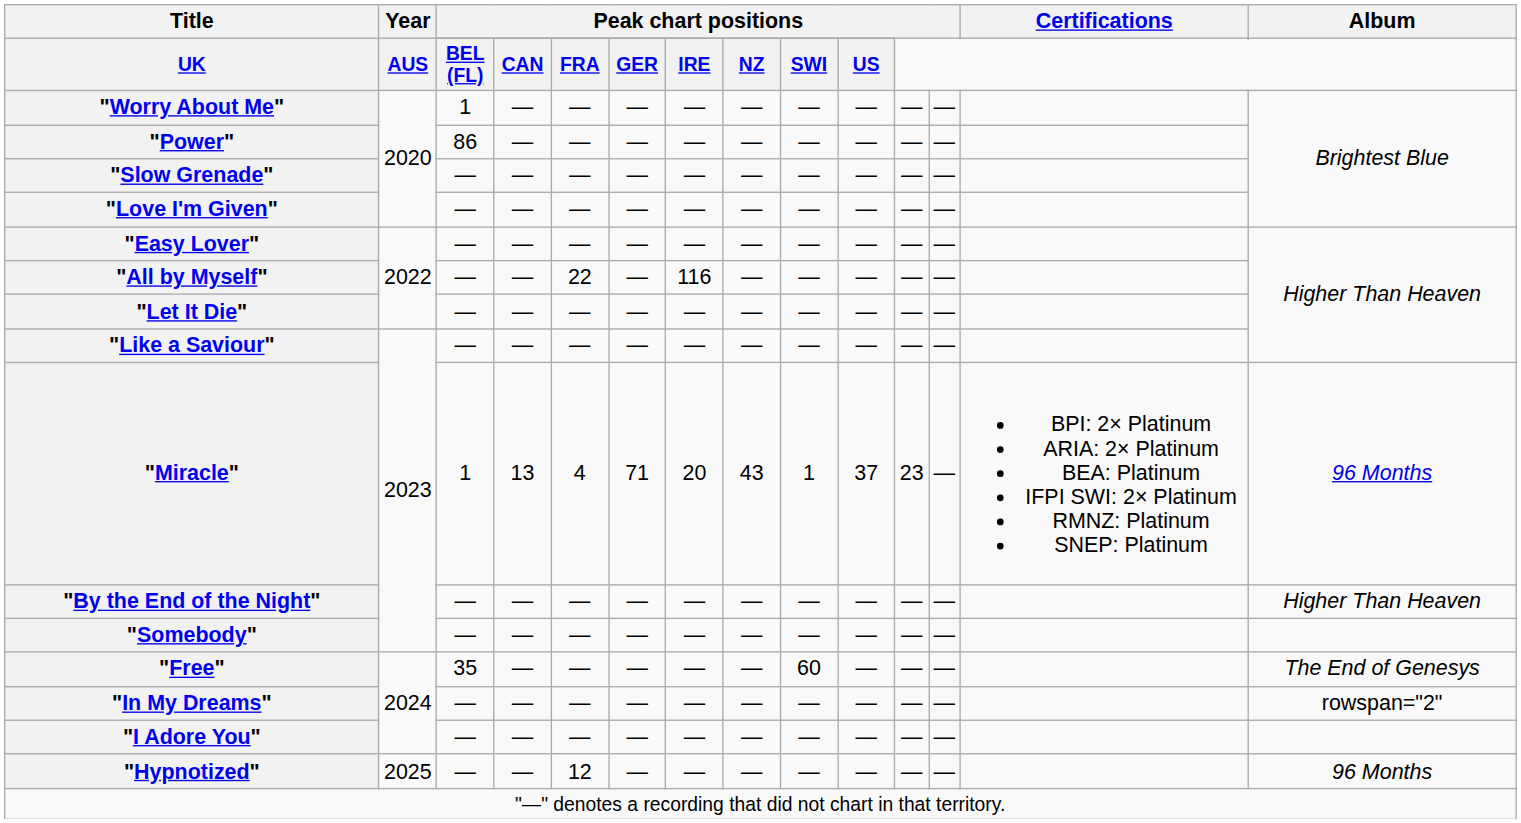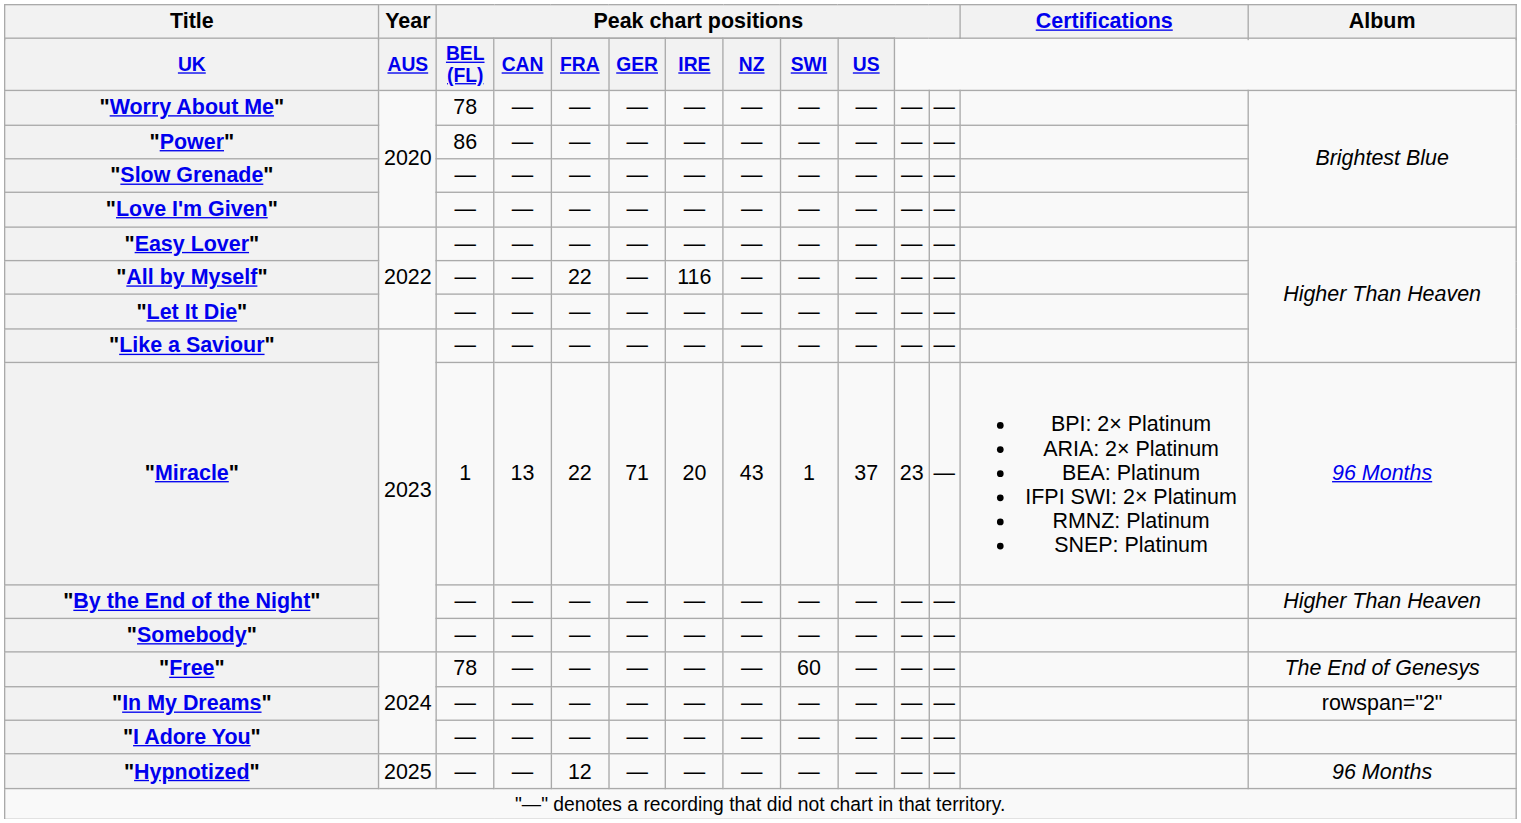(465, 107) 1 -> (465, 107) 78
(580, 473) 4 -> (580, 473) 22
(465, 669) 35 -> (465, 669) 78
